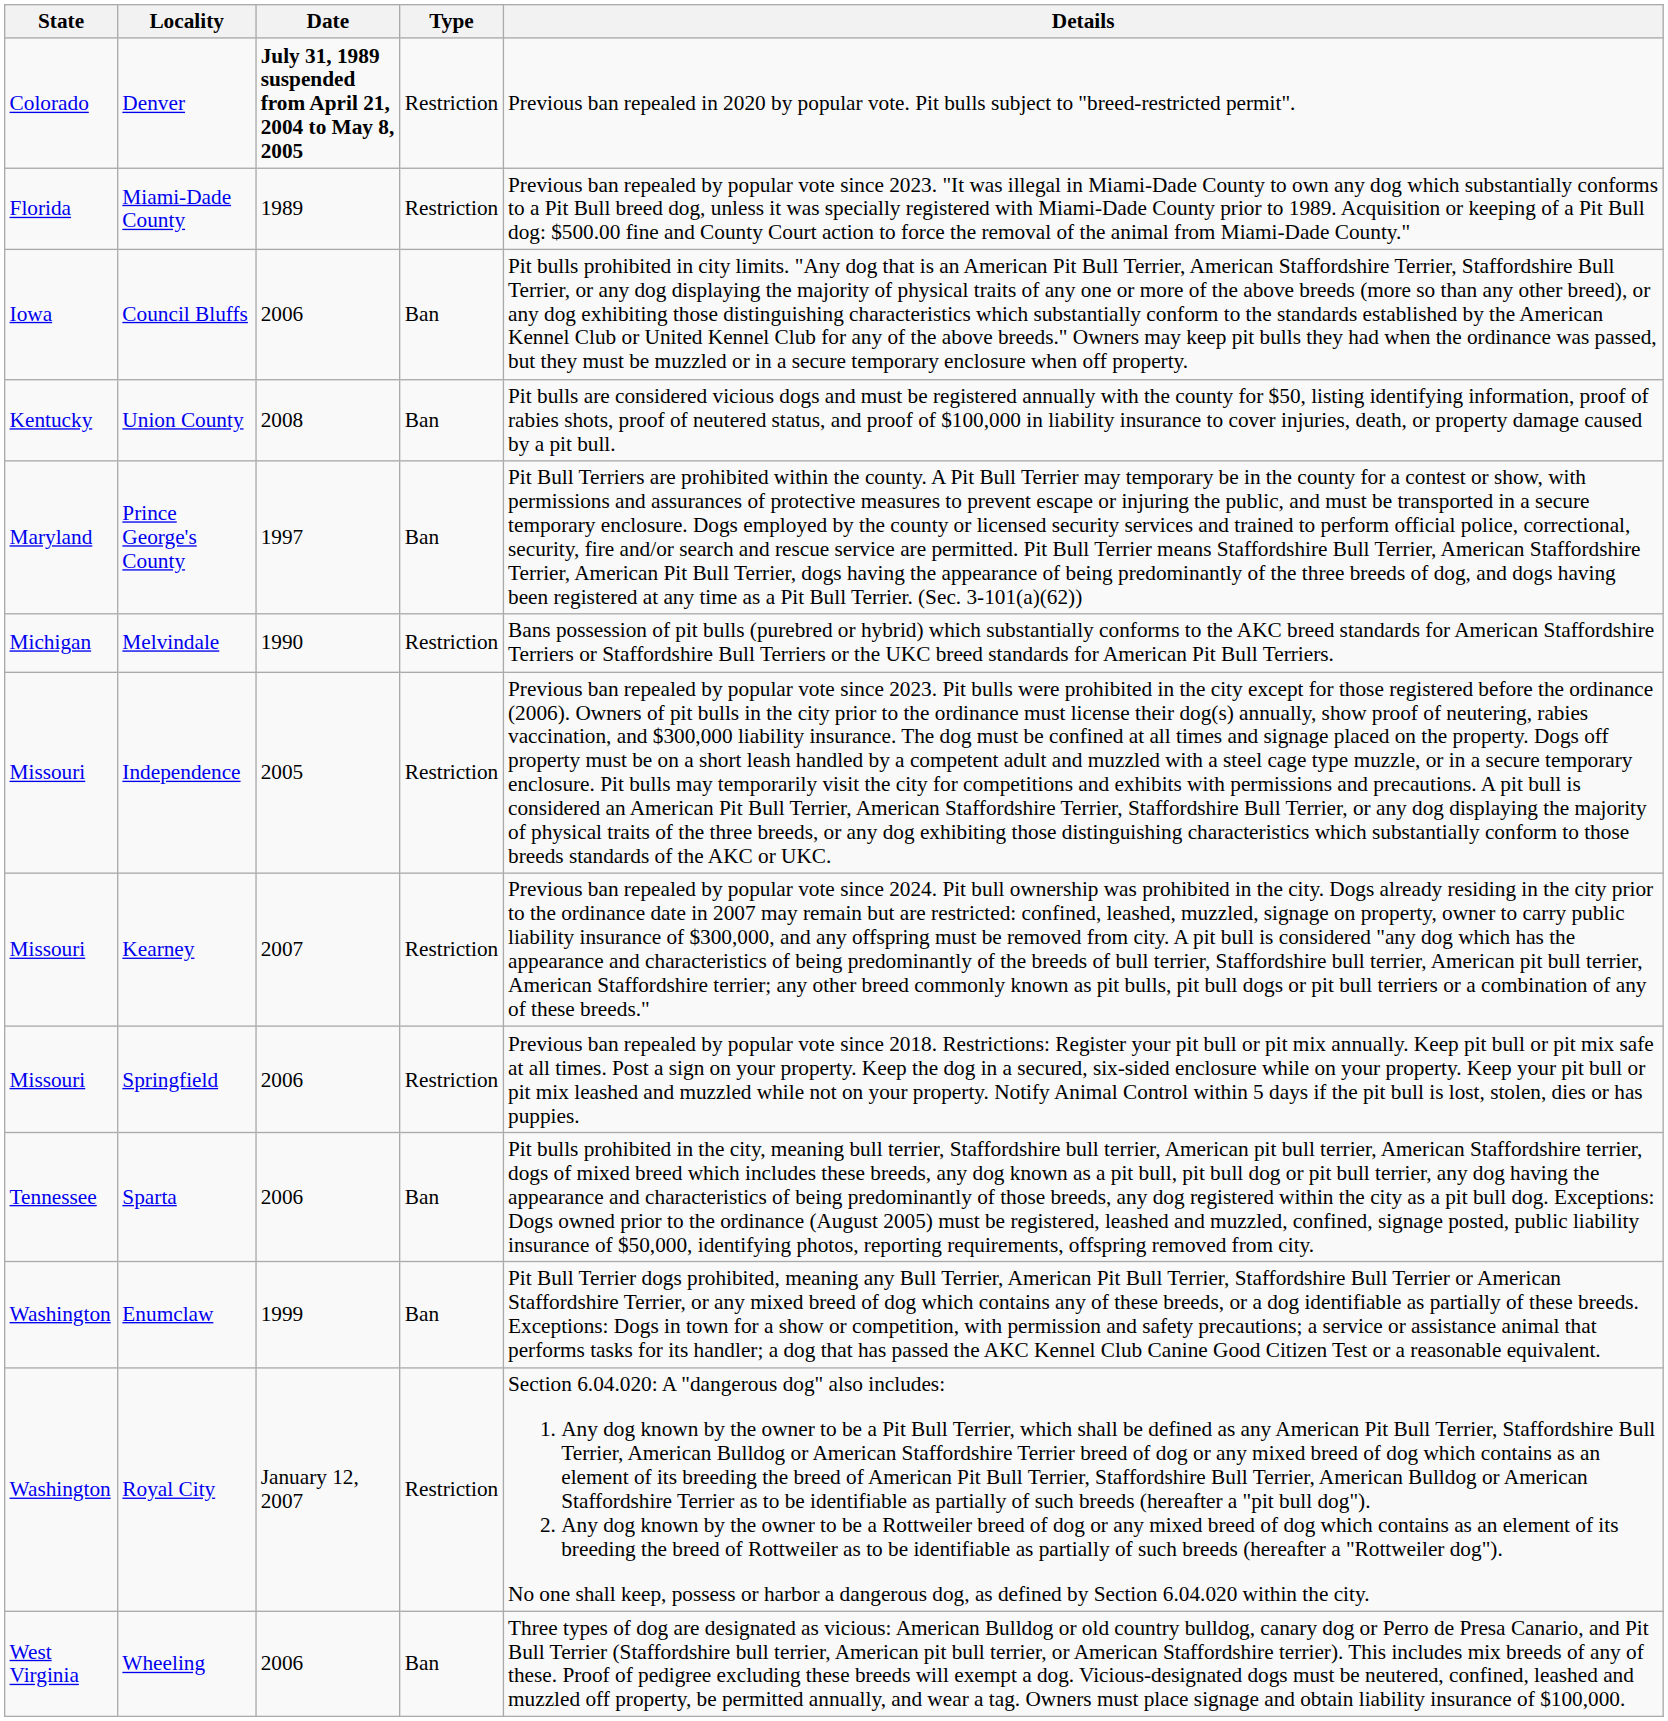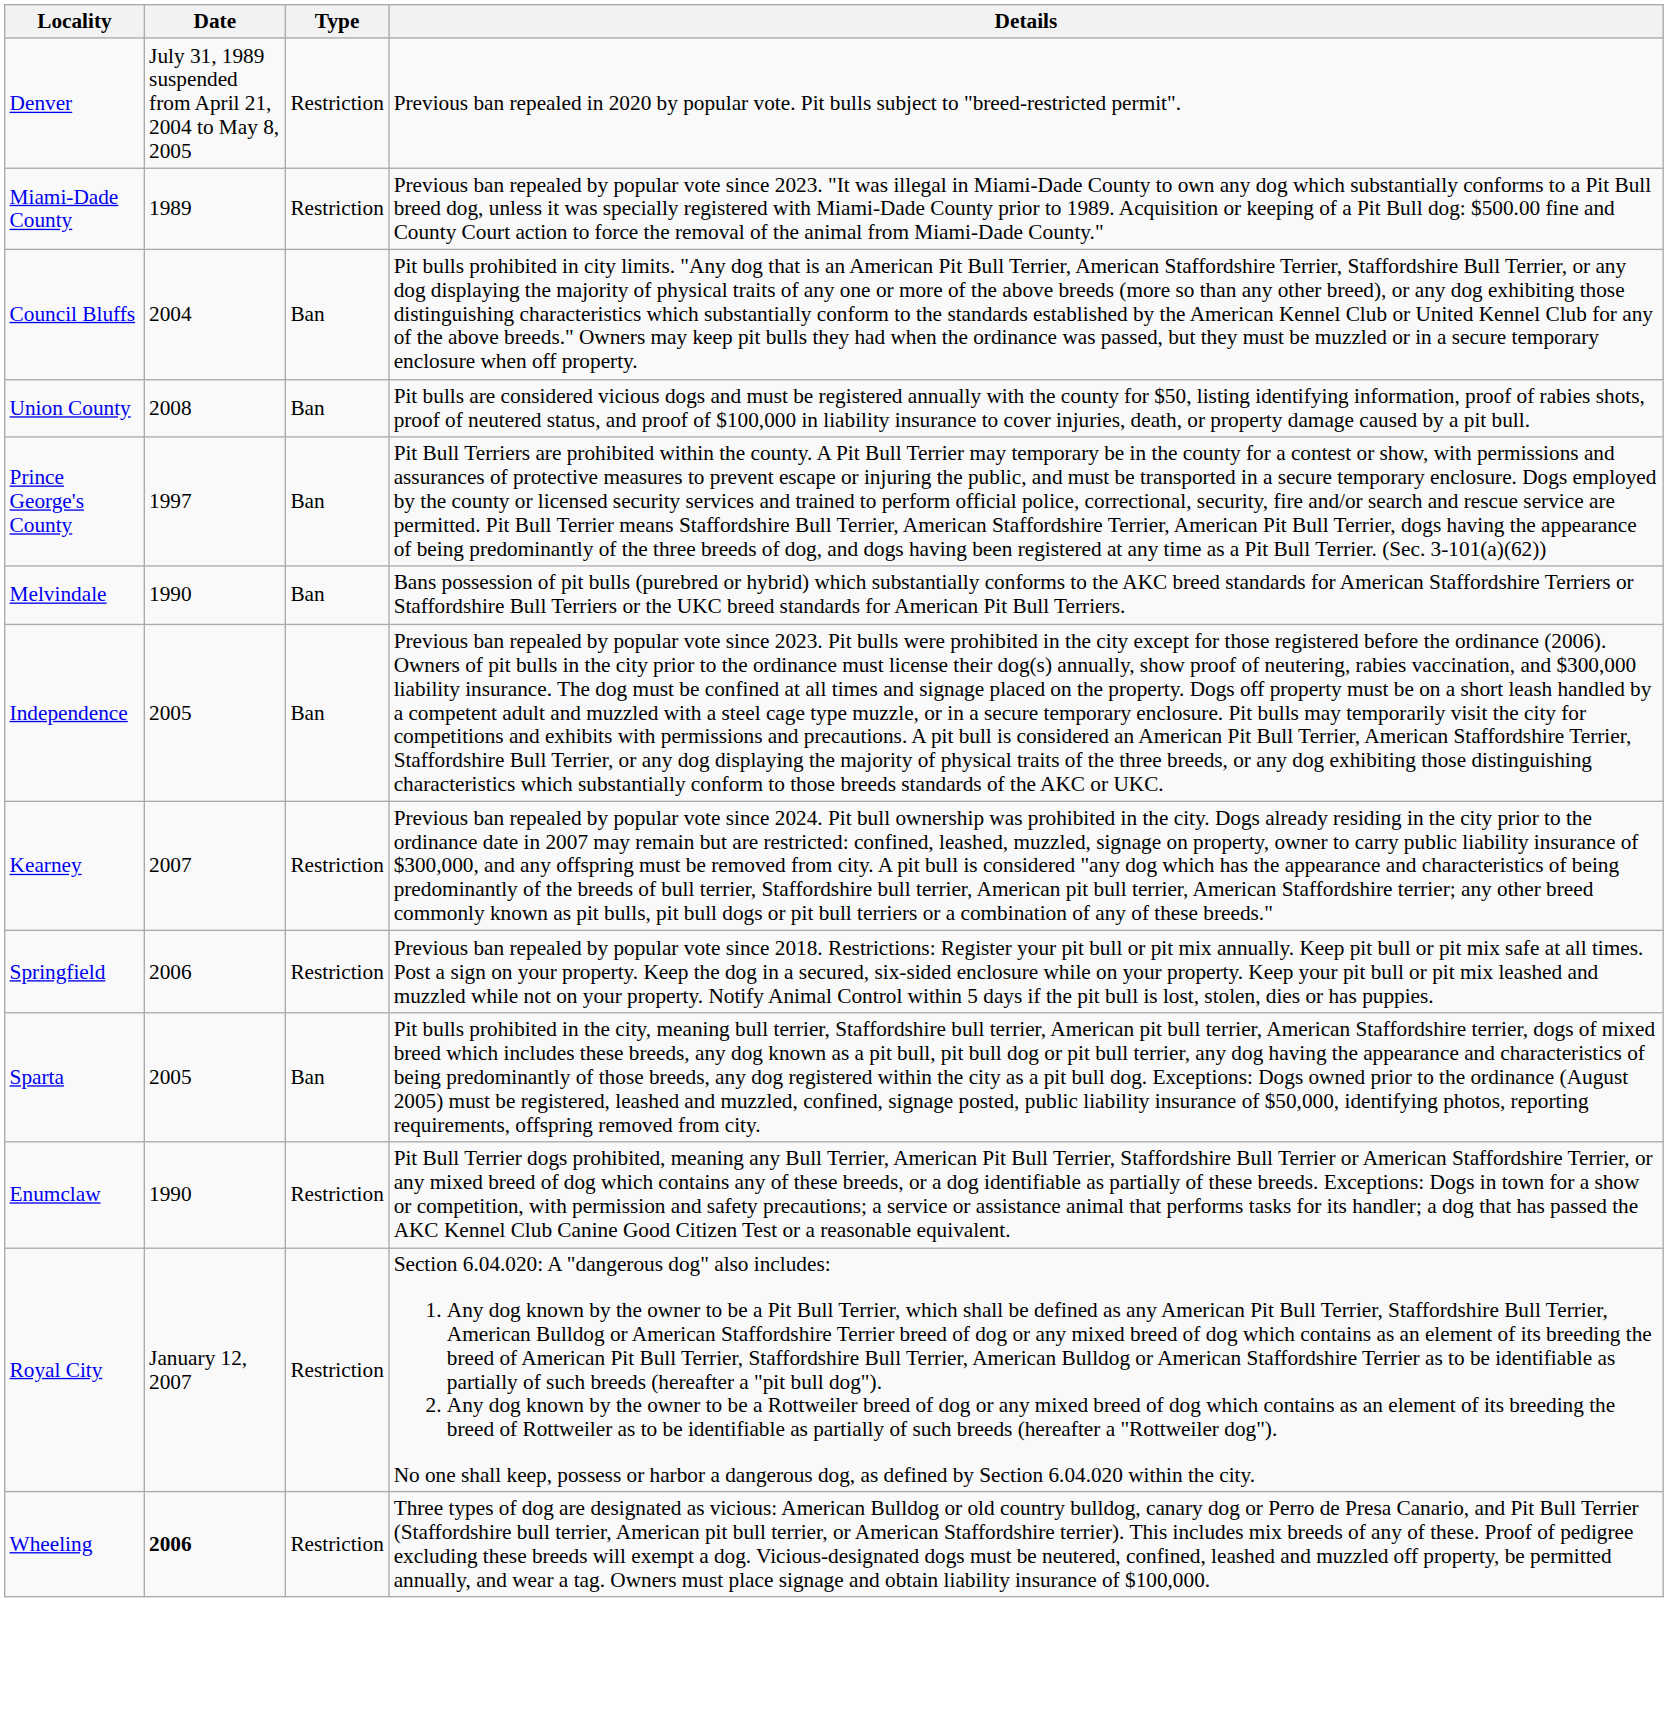- column: (61, 21)
(327, 103) bold -> (214, 103) normal
(282, 314) 2006 -> (170, 314) 2004
(452, 642) Restriction -> (308, 594) Ban
(452, 772) Restriction -> (308, 712) Ban
(282, 1196) 2006 -> (170, 1077) 2005
(282, 1314) 1999 -> (170, 1194) 1990
(422, 1314) Ban -> (337, 1194) Restriction
(282, 1663) normal -> (170, 1544) bold
(422, 1663) Ban -> (337, 1544) Restriction
